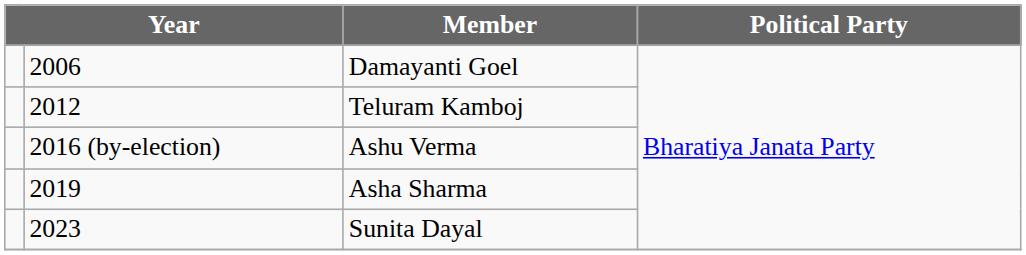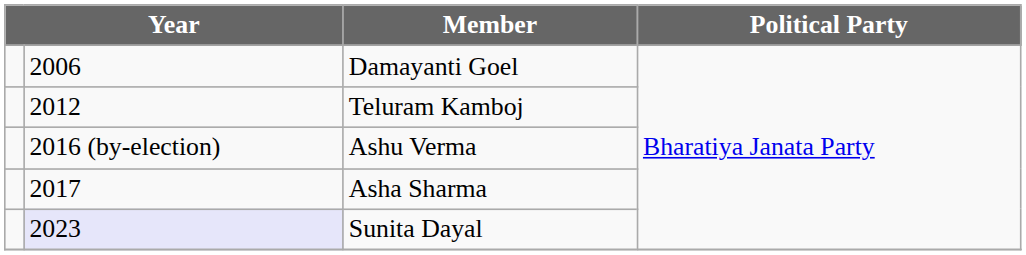(55, 188) 2019 -> (55, 188) 2017
(55, 229) no background -> (55, 229) lavender background
